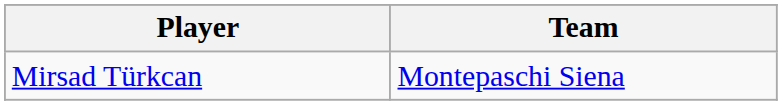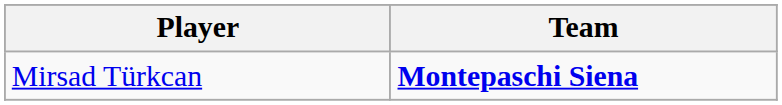(511, 75) normal -> (518, 75) bold
